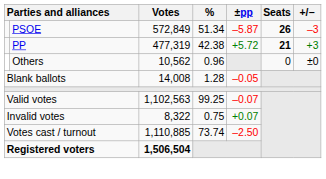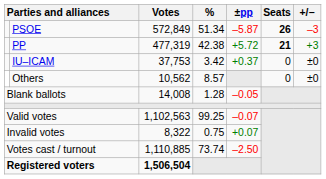+ row: (33, 62)
(214, 62) 0.96 -> (214, 78) 8.57
